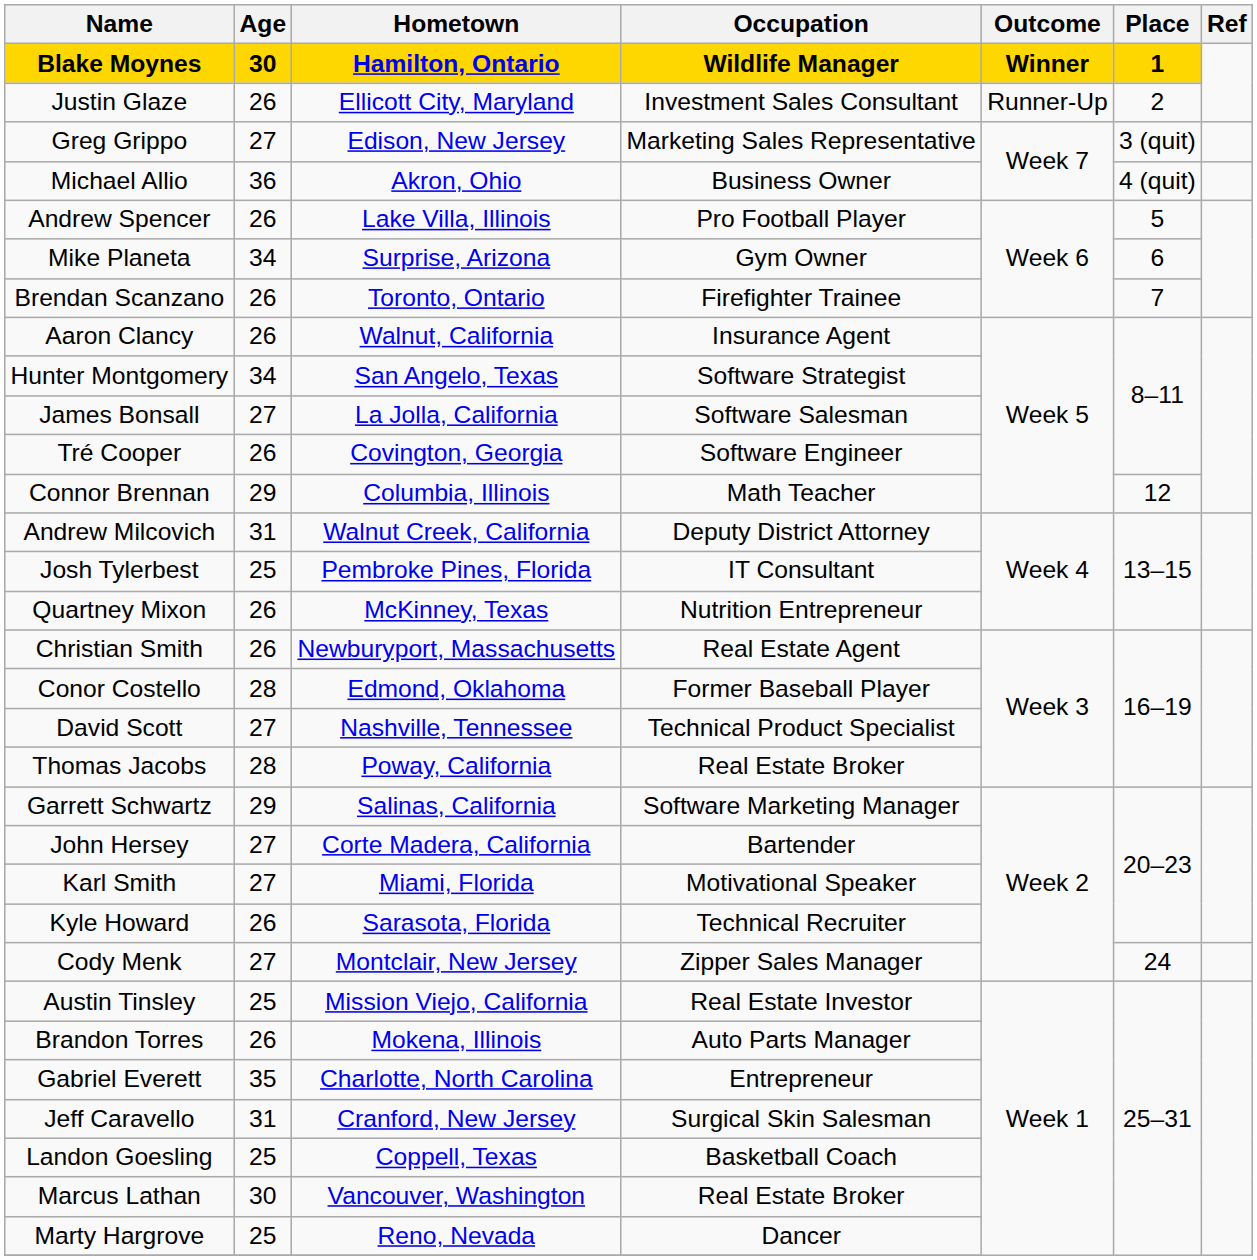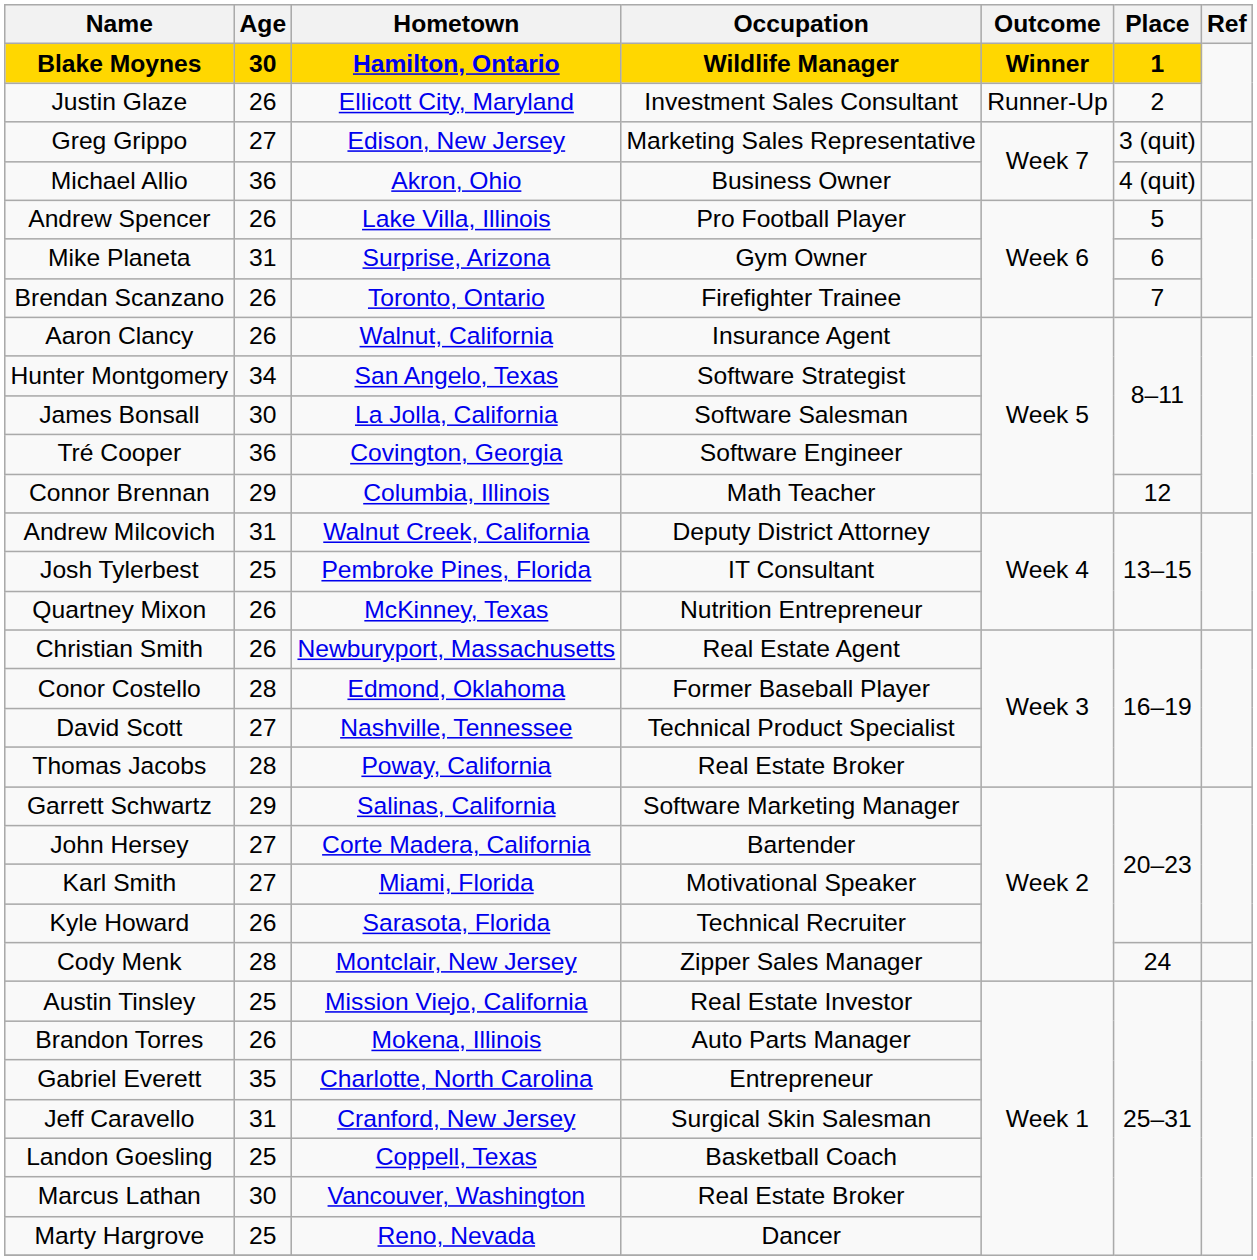(263, 258) 34 -> (263, 258) 31
(263, 414) 27 -> (263, 414) 30
(263, 453) 26 -> (263, 453) 36
(263, 961) 27 -> (263, 961) 28
